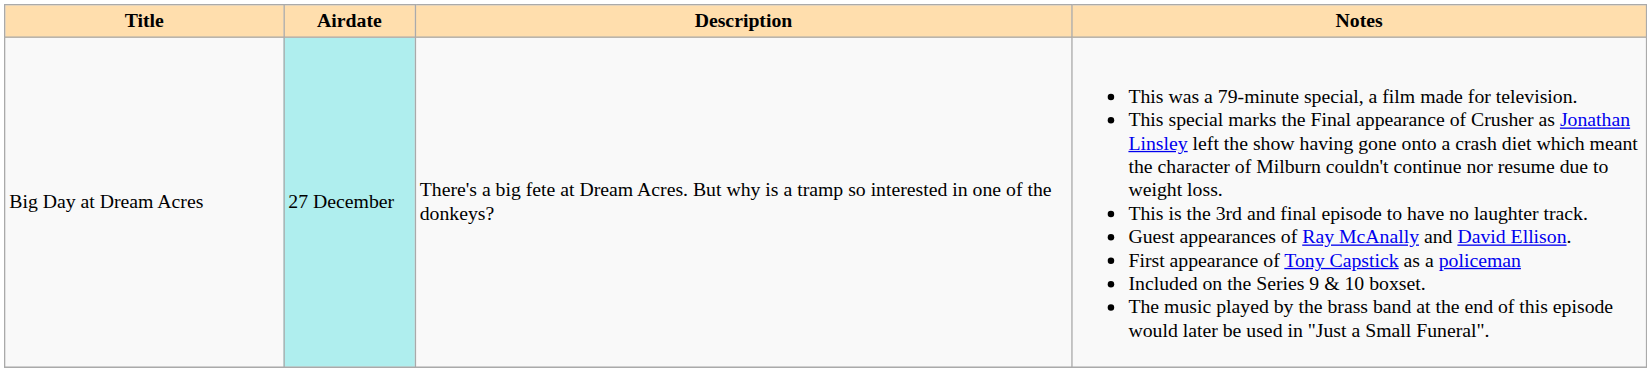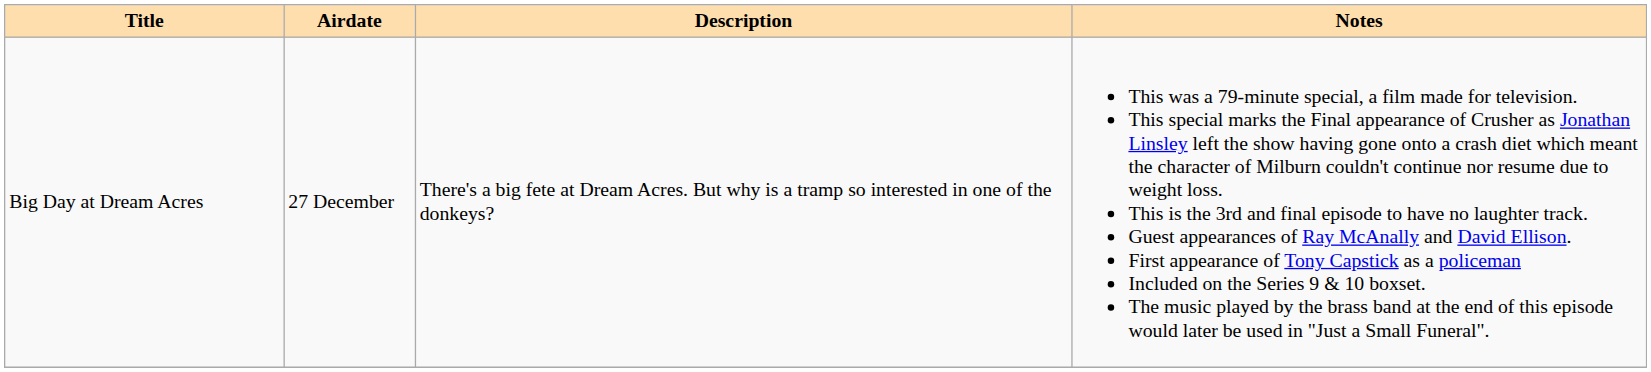(341, 202) paleturquoise background -> (341, 202) no background
